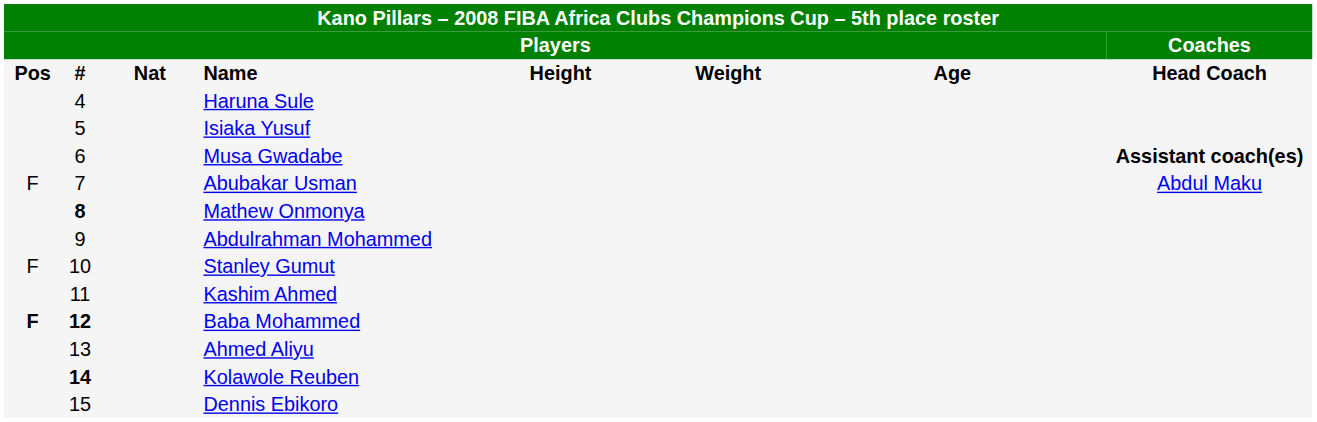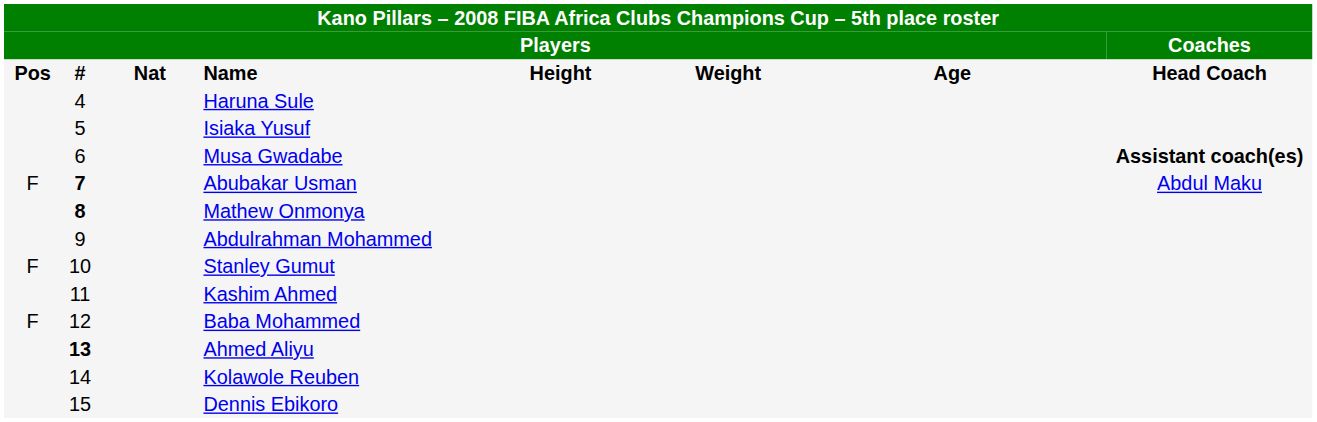(80, 183) normal -> (80, 183) bold
(33, 321) bold -> (33, 321) normal
(80, 321) bold -> (80, 321) normal
(80, 349) normal -> (80, 349) bold
(80, 377) bold -> (80, 377) normal
